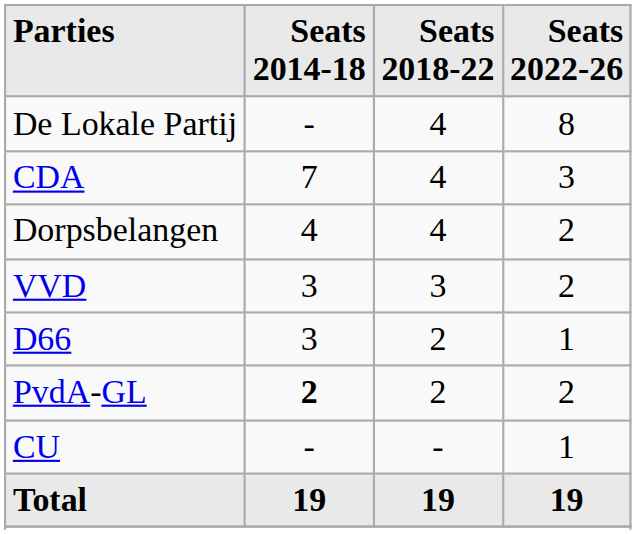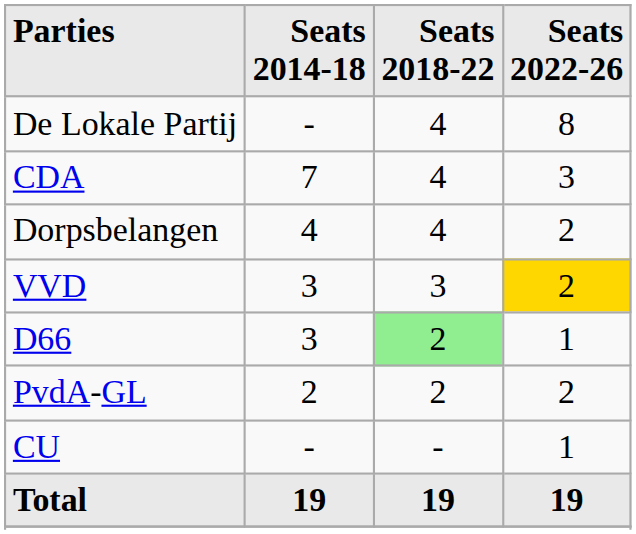(567, 284) no background -> (567, 284) gold background
(438, 338) no background -> (438, 338) lightgreen background
(309, 392) bold -> (309, 392) normal
